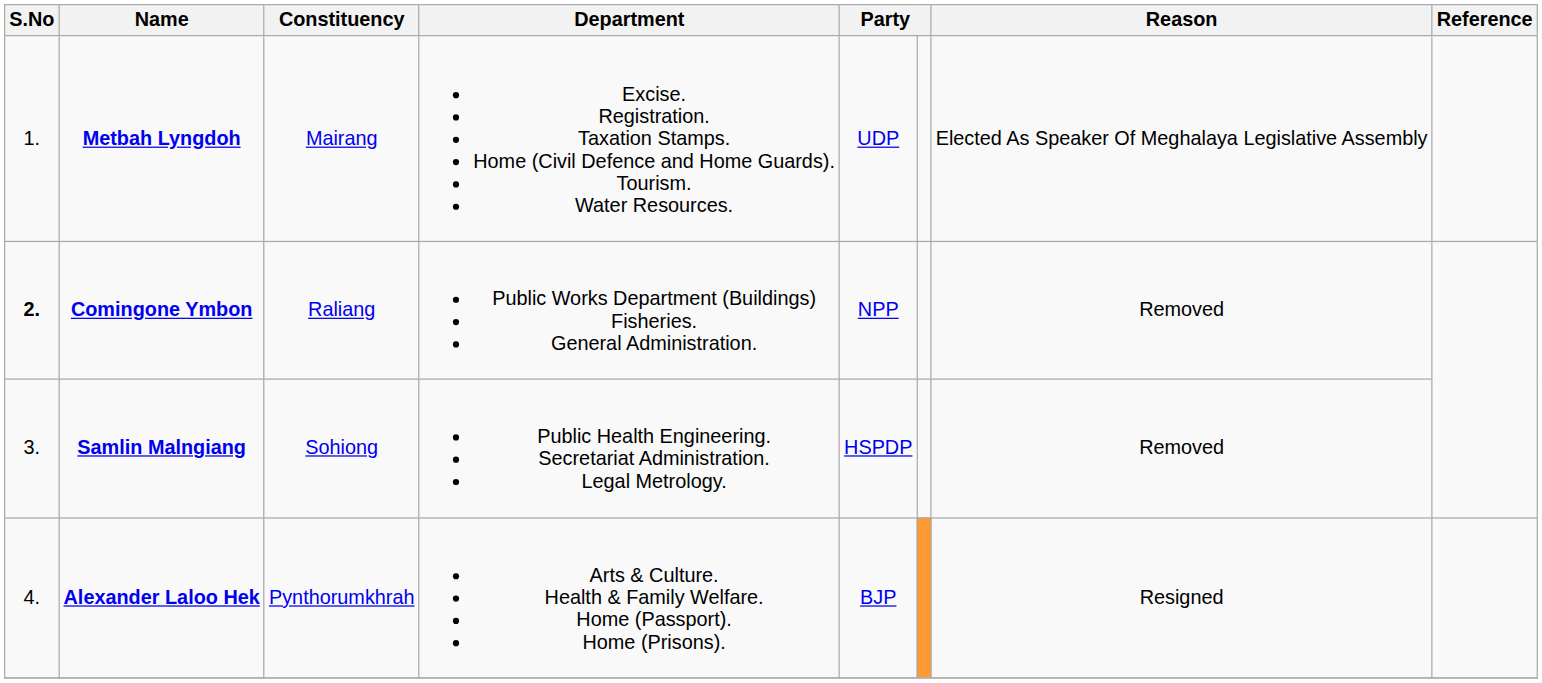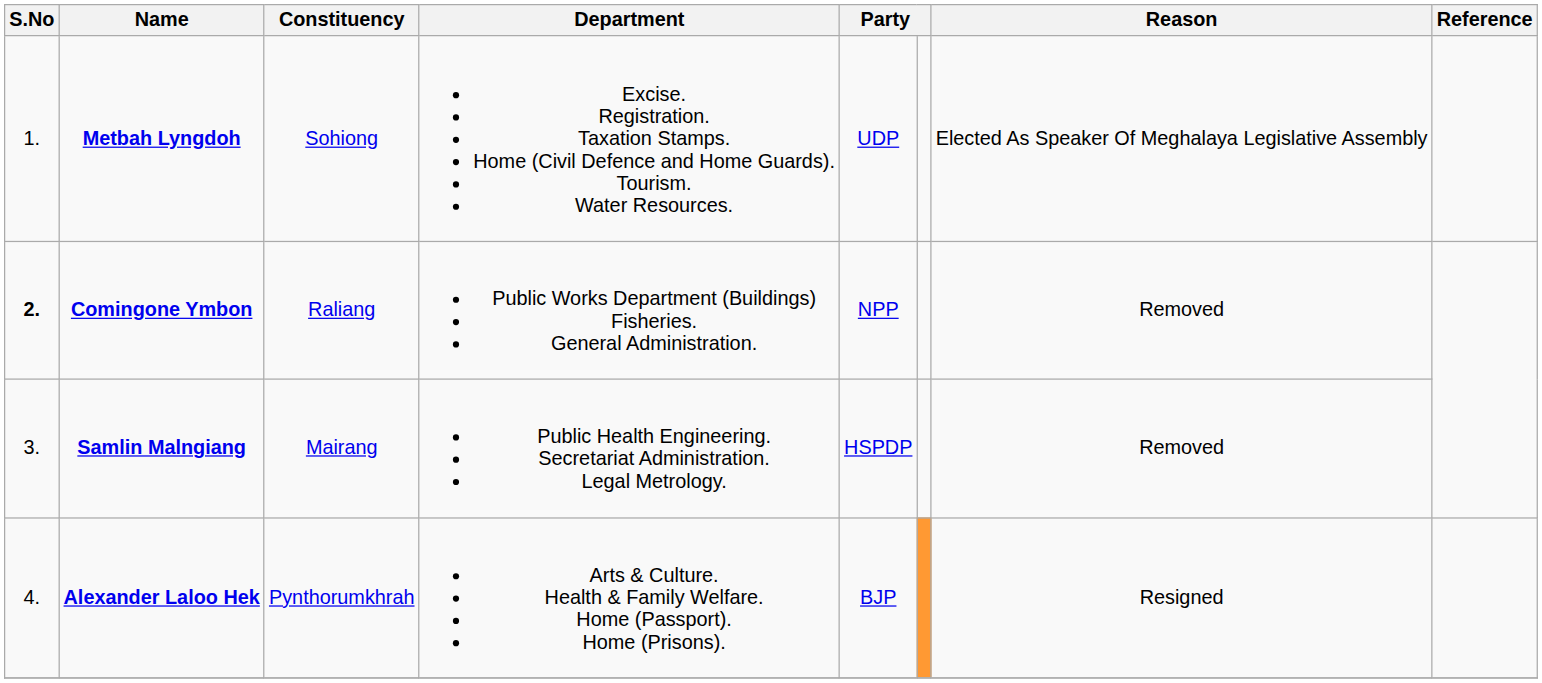(342, 138) Mairang -> (342, 138) Sohiong
(342, 448) Sohiong -> (342, 448) Mairang
